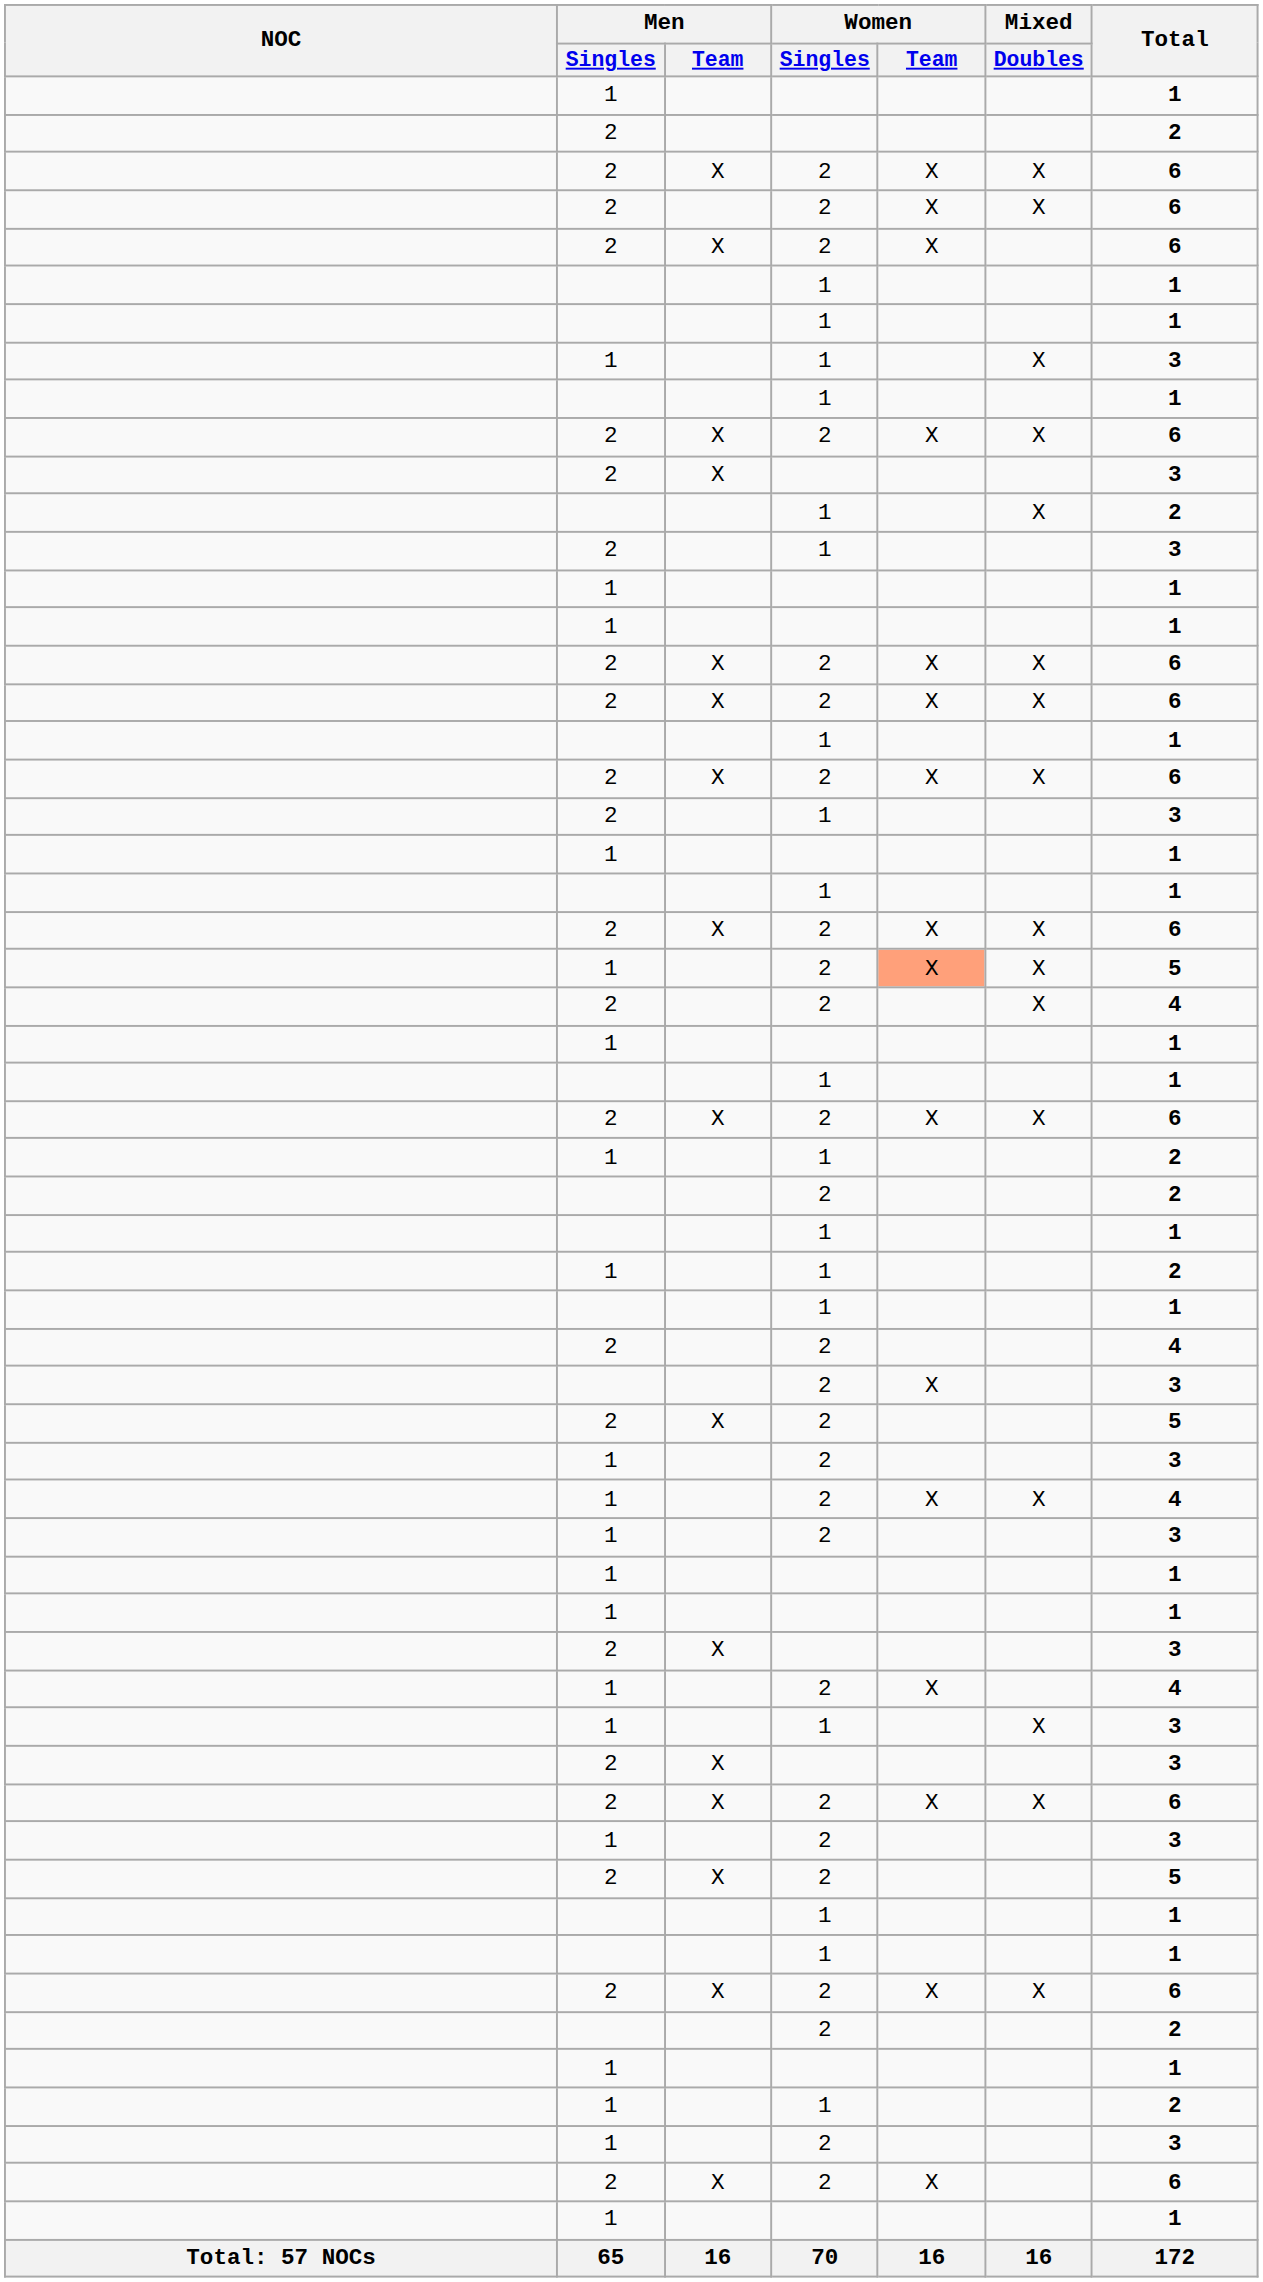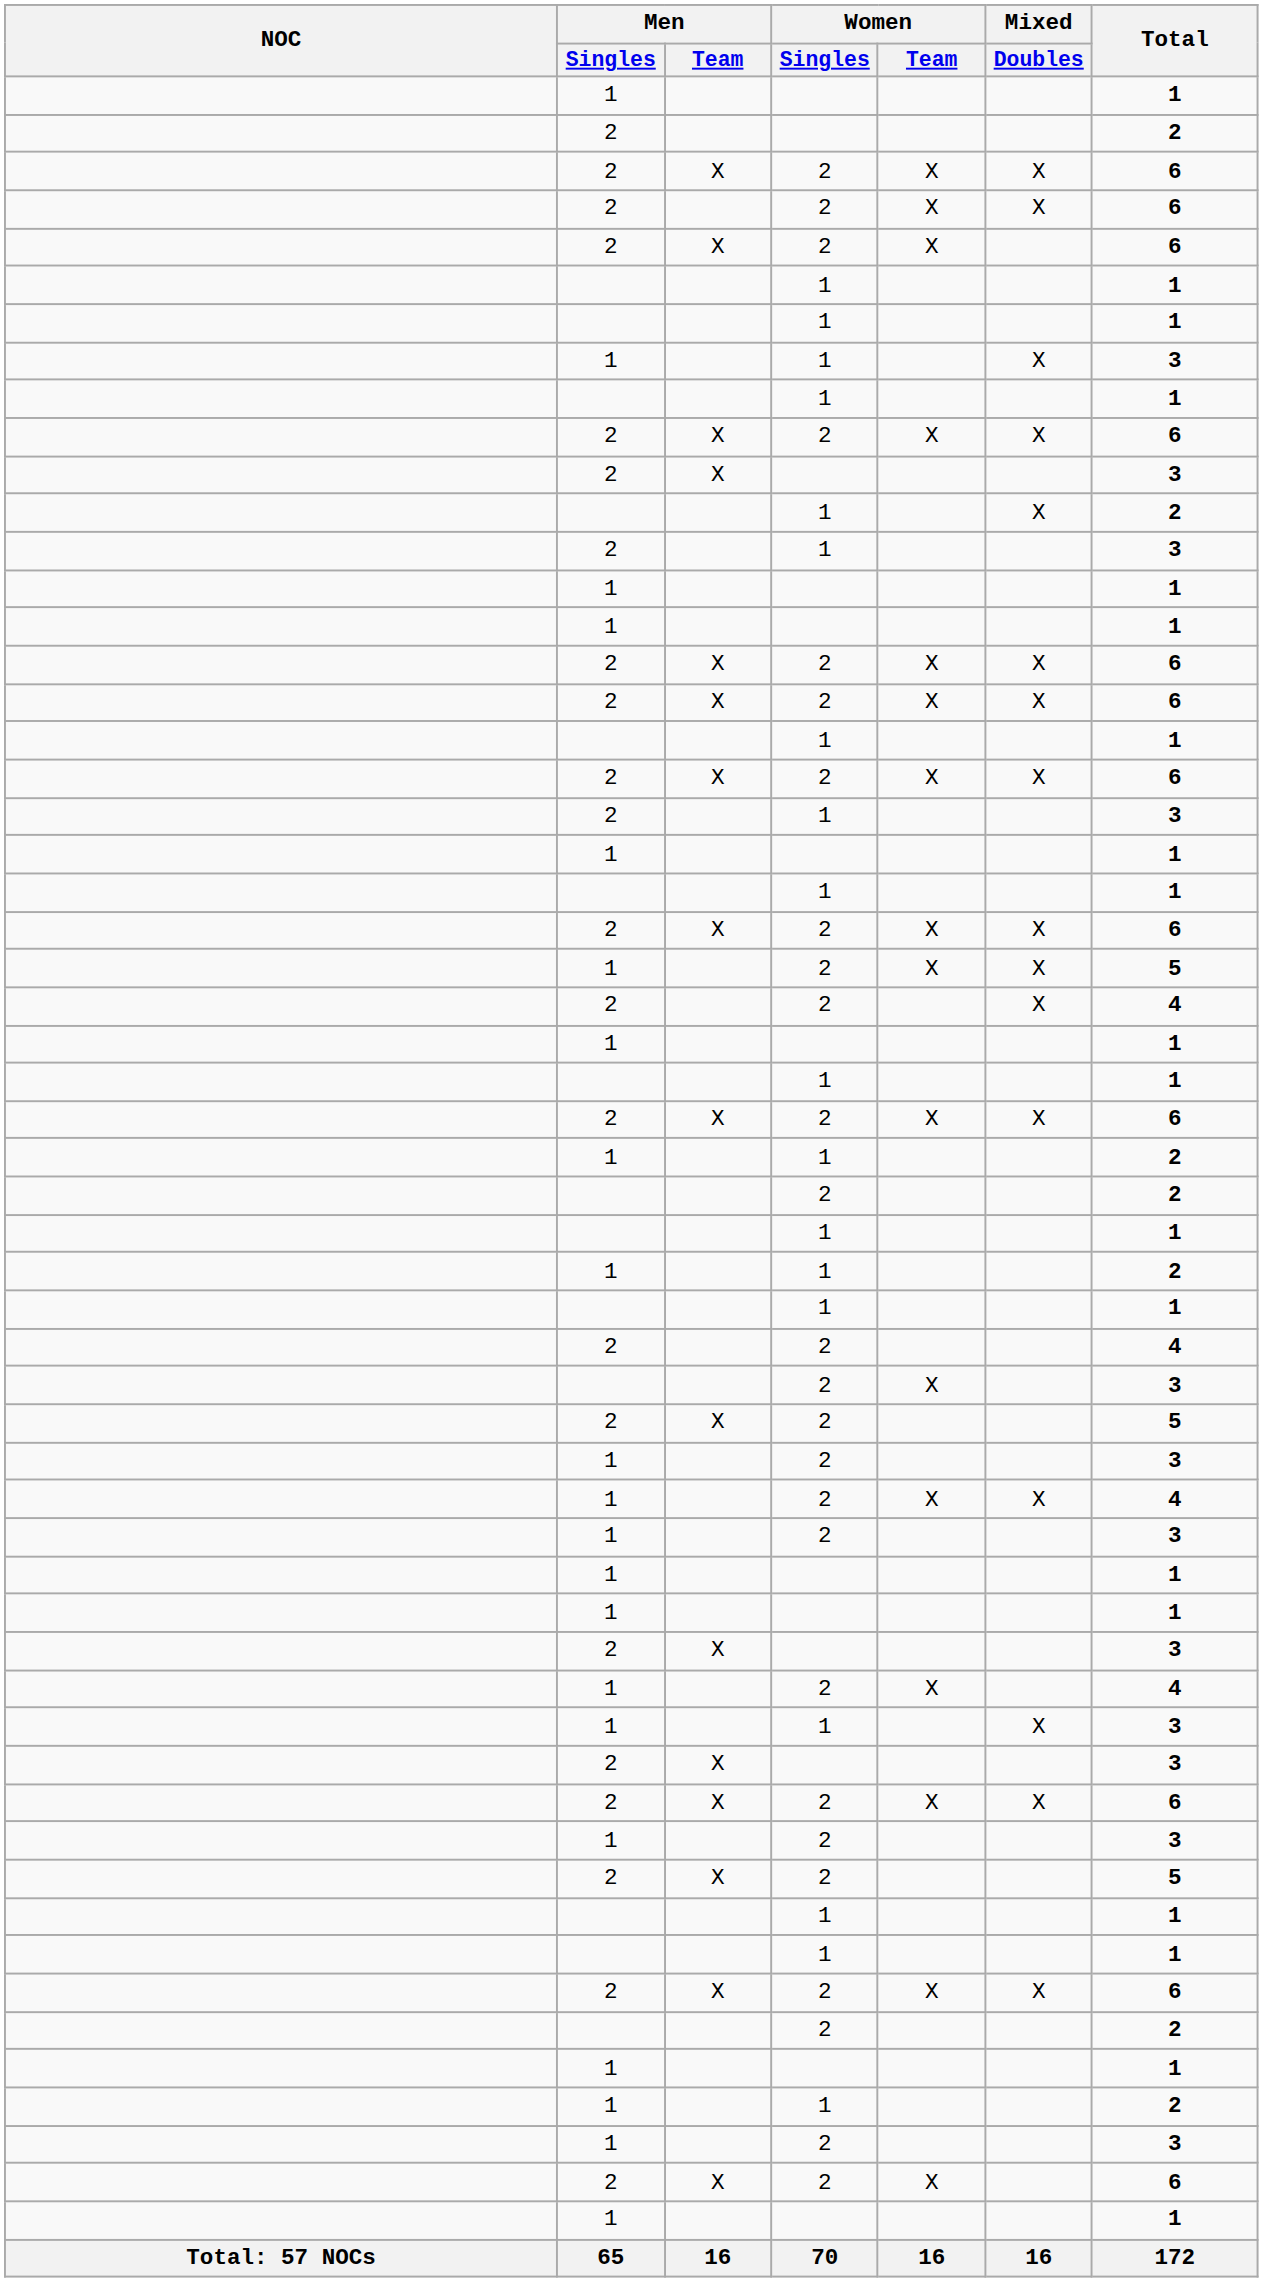(932, 968) lightsalmon background -> (932, 968) no background
